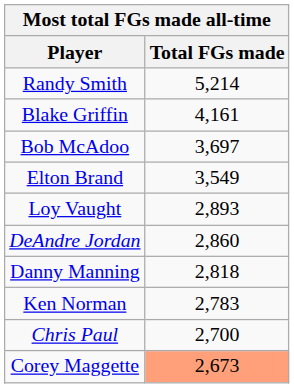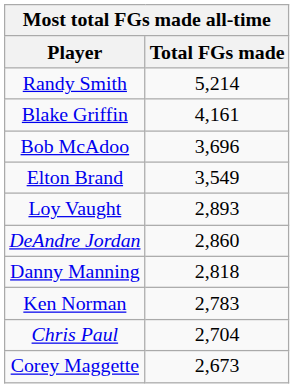(217, 146) 3,697 -> (217, 146) 3,696
(217, 334) 2,700 -> (217, 334) 2,704
(217, 366) lightsalmon background -> (217, 366) no background
